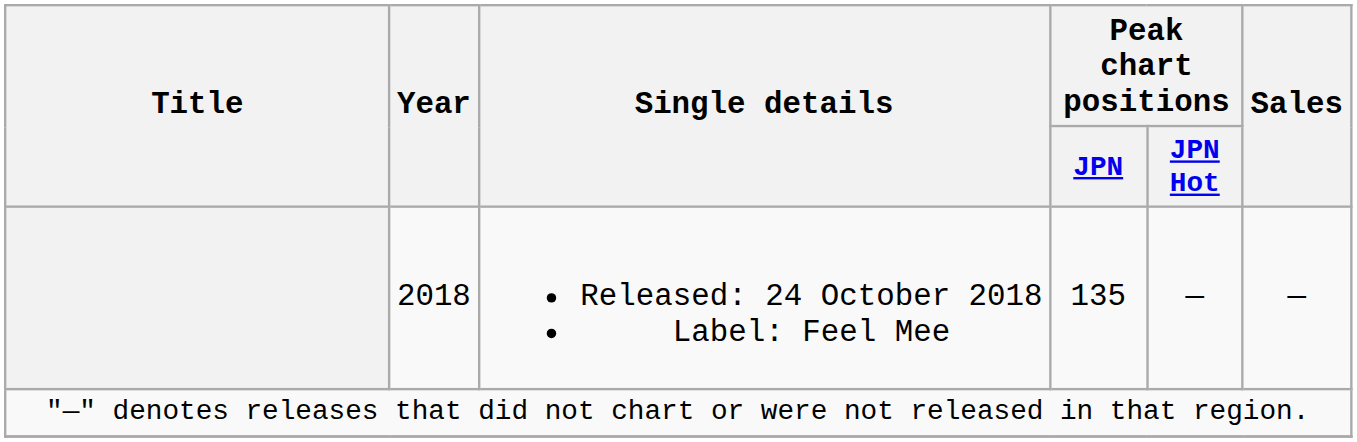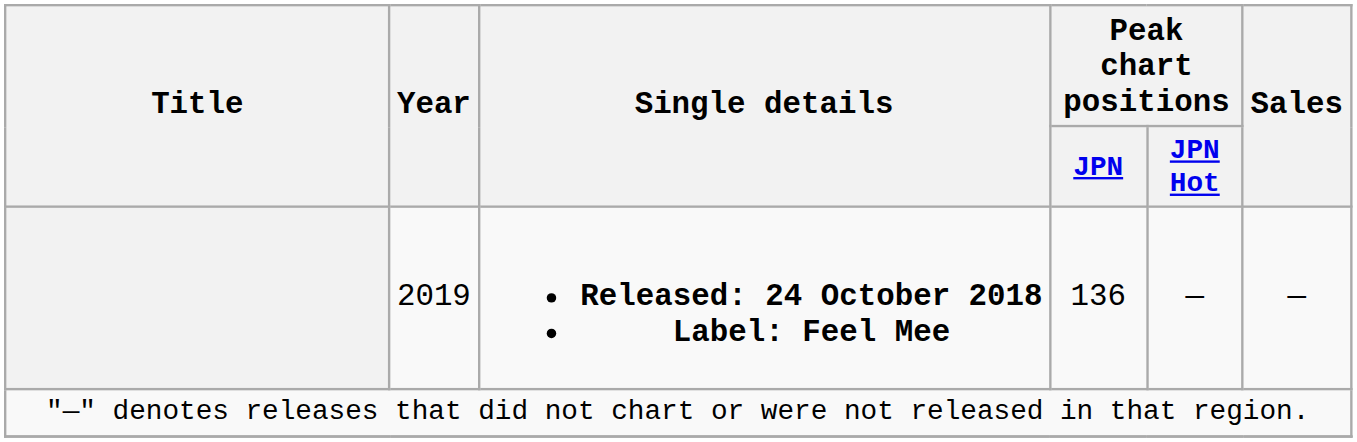(434, 298) 2018 -> (434, 298) 2019
(764, 316) normal -> (764, 316) bold
(1098, 298) 135 -> (1098, 298) 136
